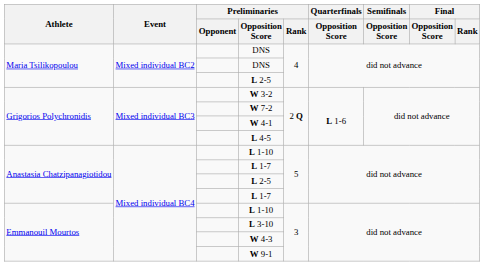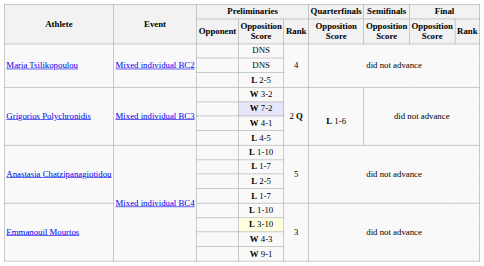(261, 109) no background -> (261, 109) lavender background
(261, 225) no background -> (261, 225) lightyellow background
